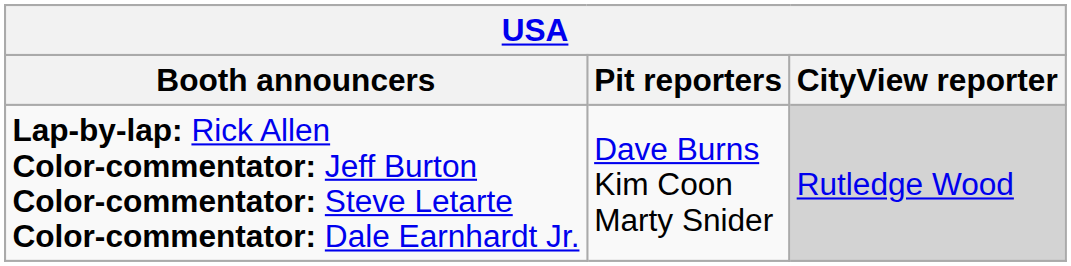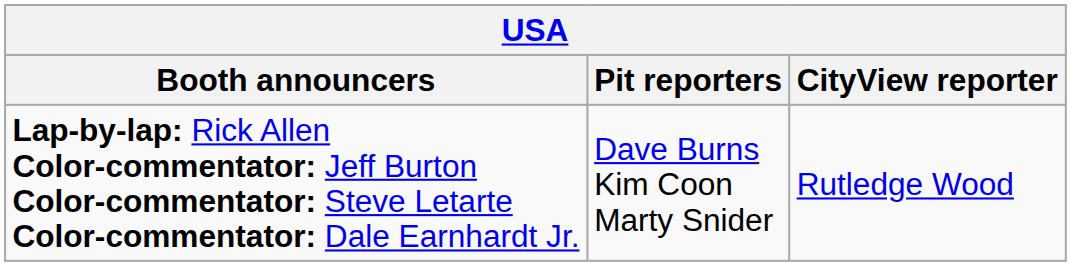(905, 183) lightgrey background -> (905, 183) no background
